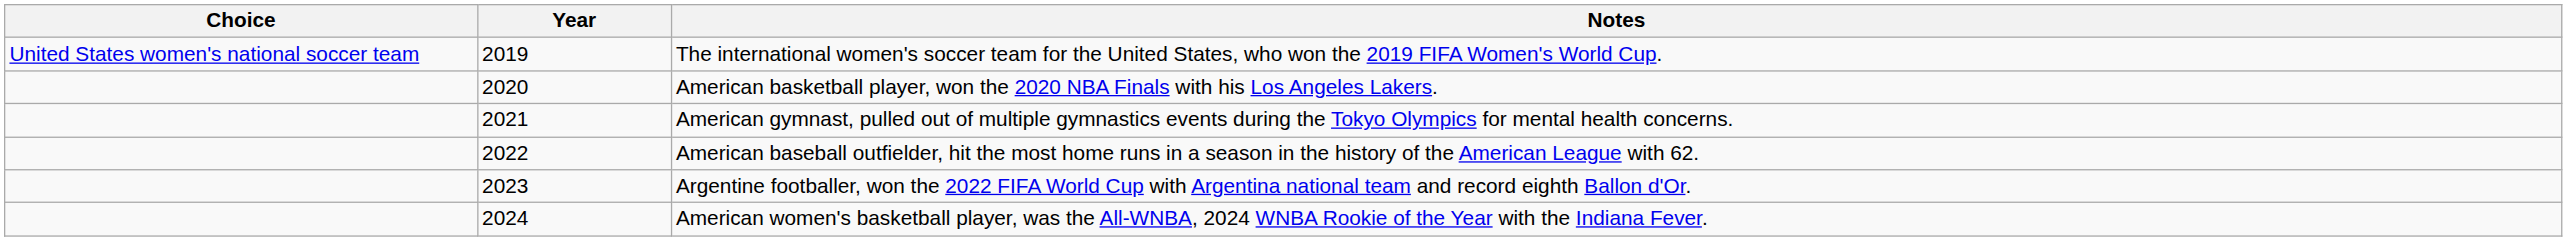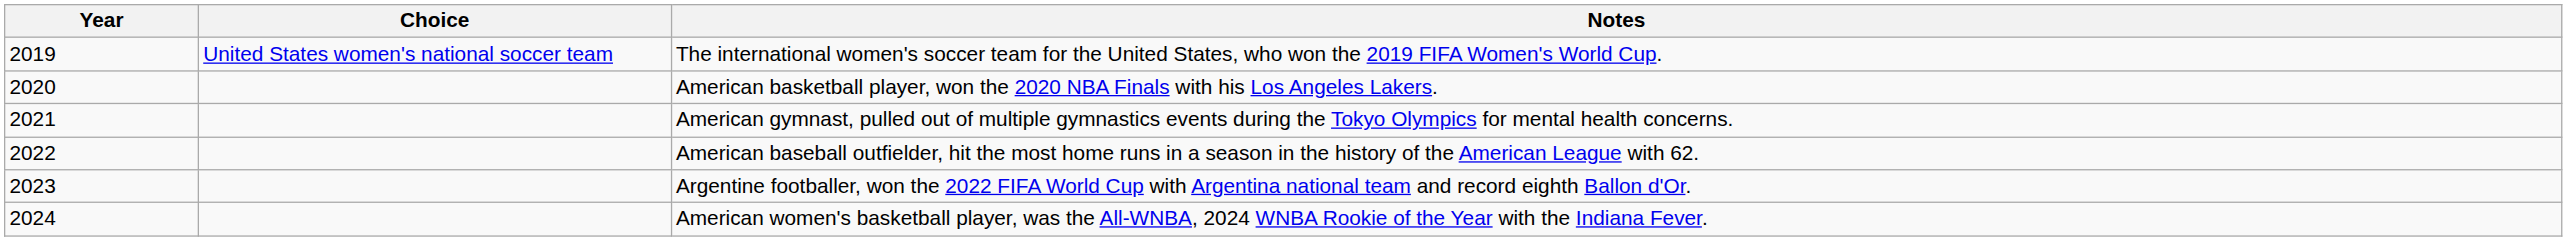columns swapped: (574, 20) <-> (241, 20)
